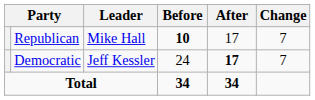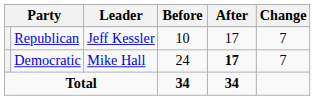(116, 38) Mike Hall -> (121, 38) Jeff Kessler
(183, 38) bold -> (183, 38) normal
(121, 60) Jeff Kessler -> (116, 60) Mike Hall
